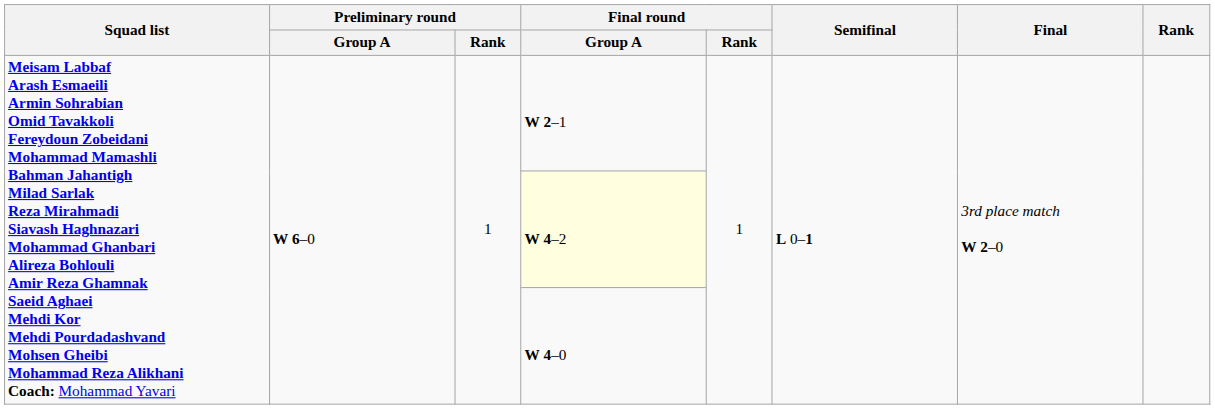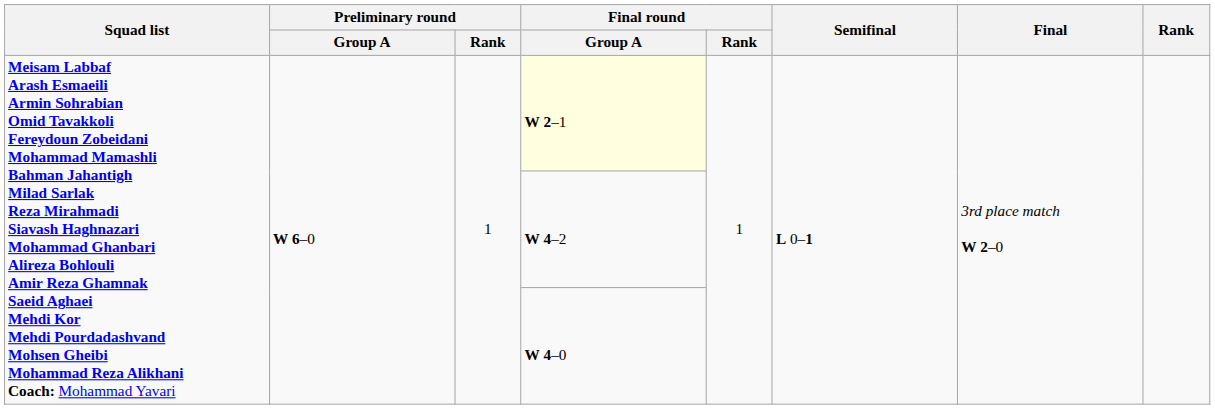(545, 122) no background -> (545, 122) lightyellow background
(545, 239) lightyellow background -> (545, 239) no background
